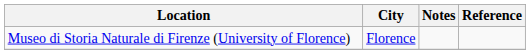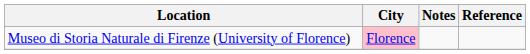(391, 37) no background -> (391, 37) pink background
